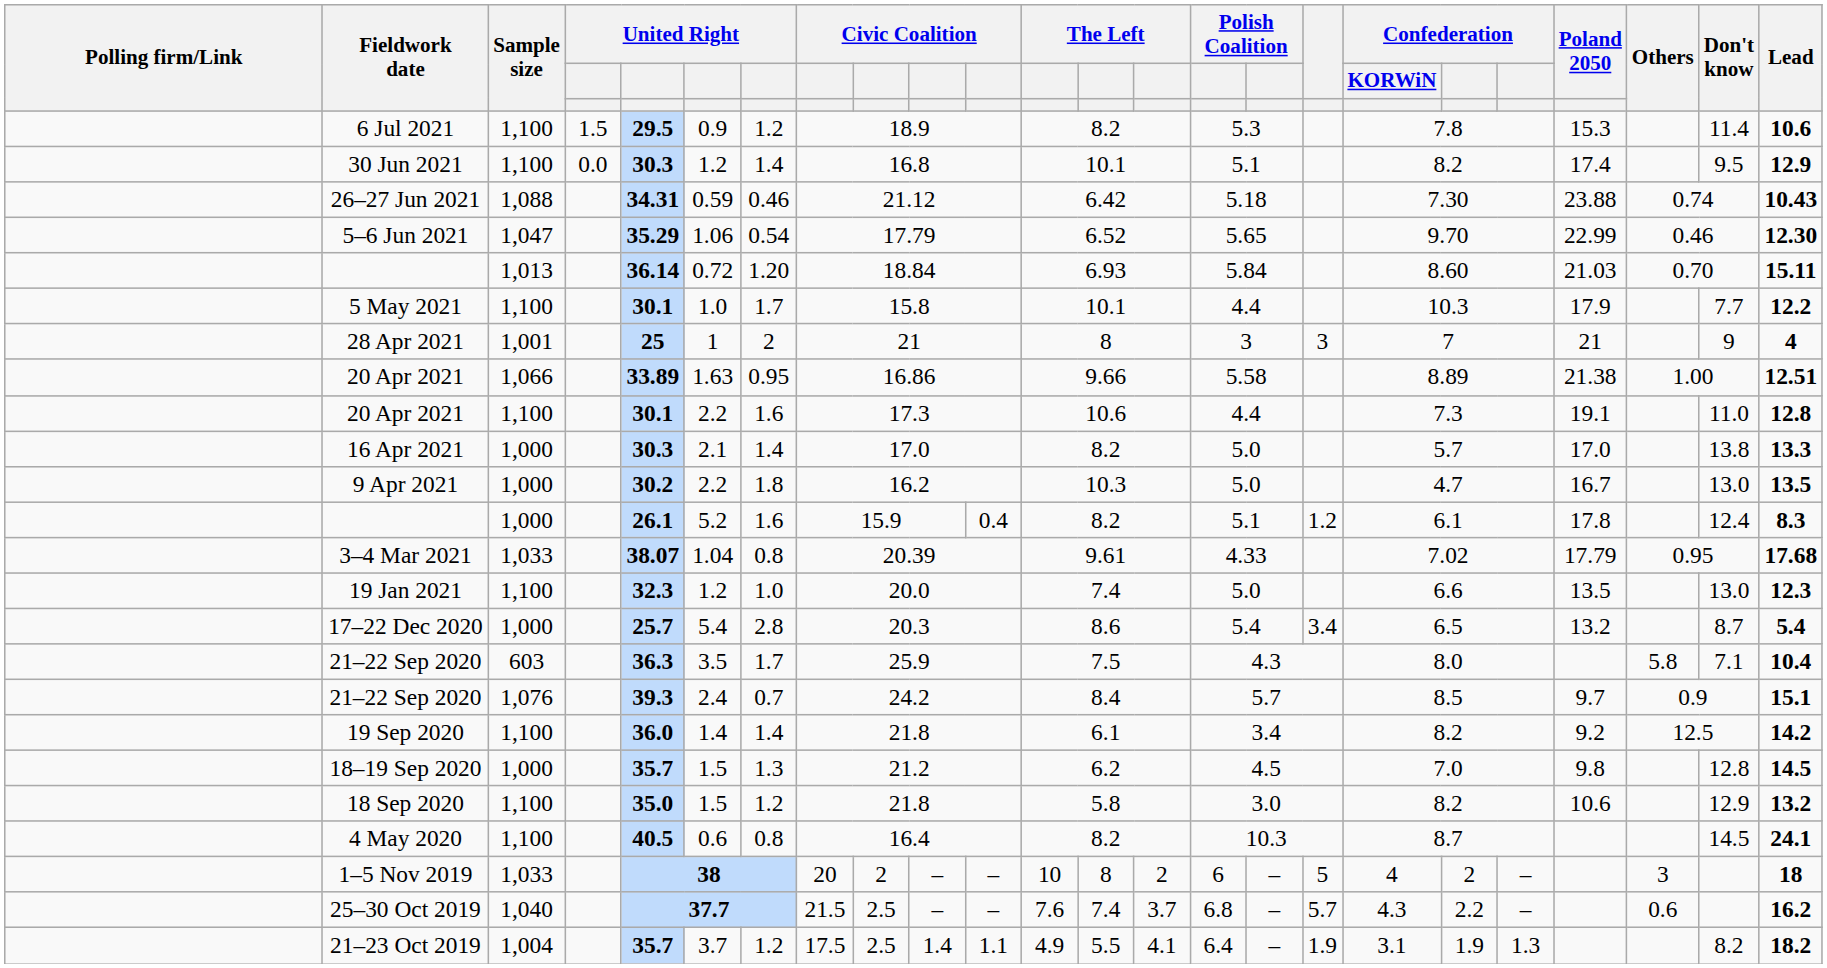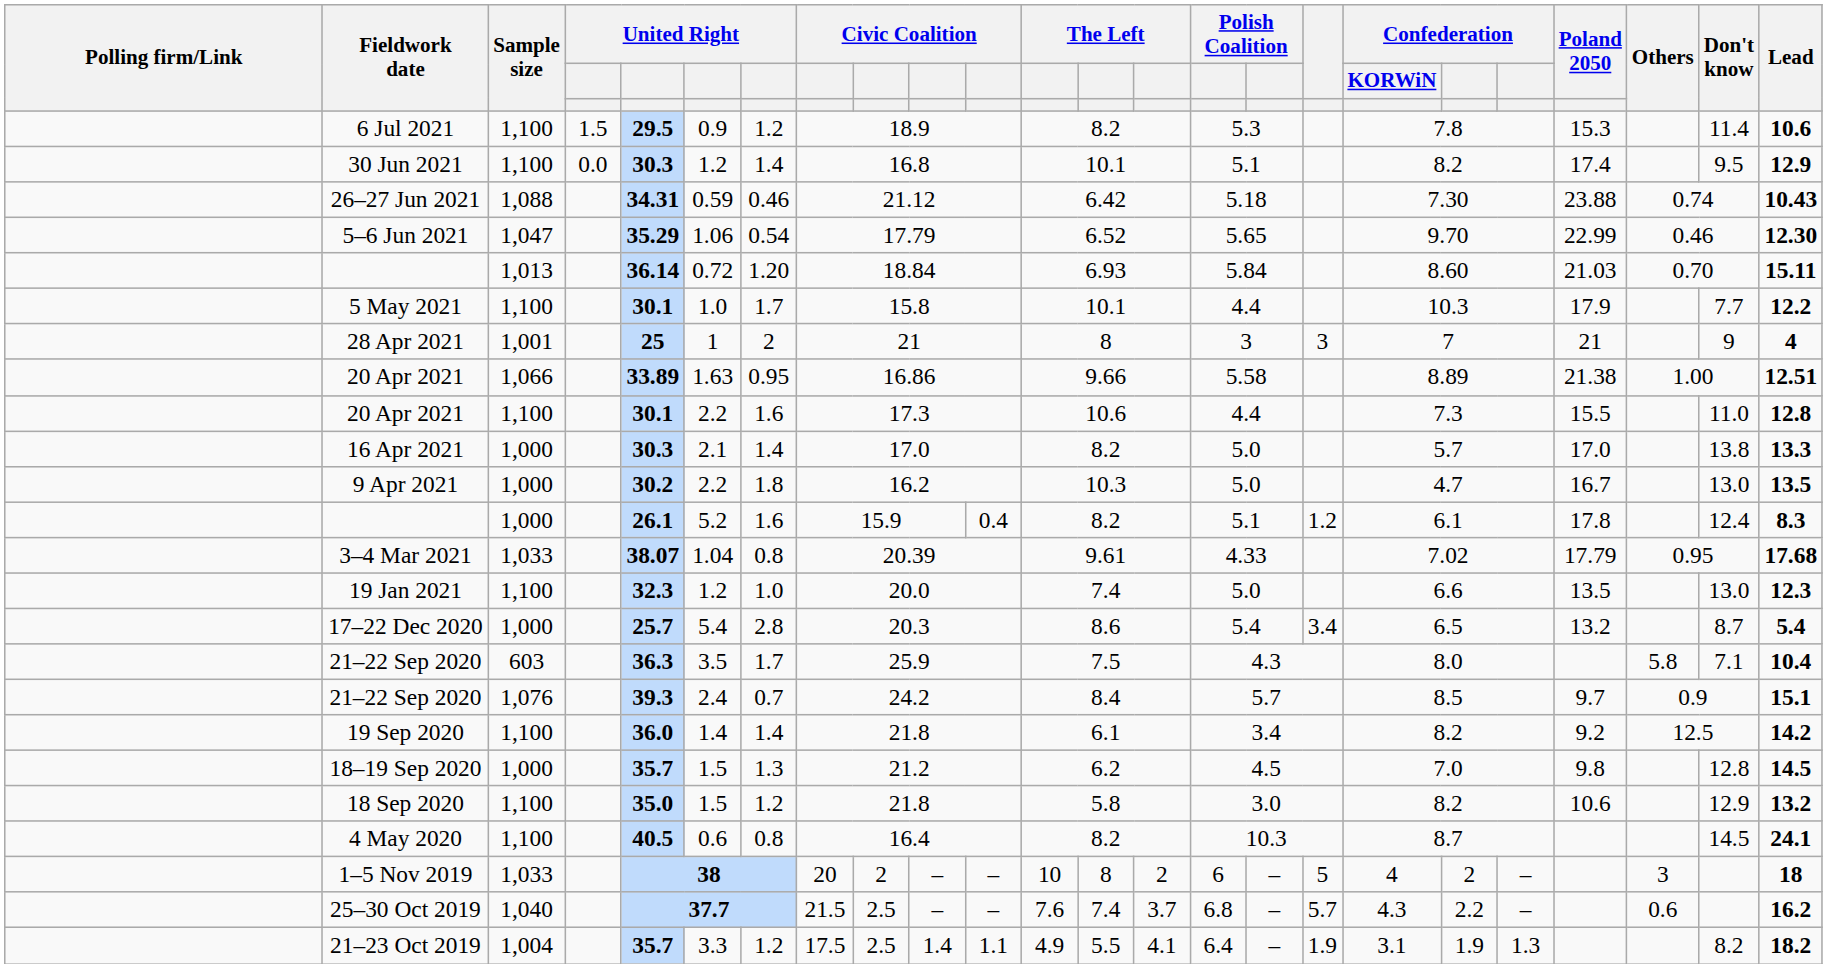(1590, 412) 19.1 -> (1590, 412) 15.5
(713, 945) 3.7 -> (713, 945) 3.3
